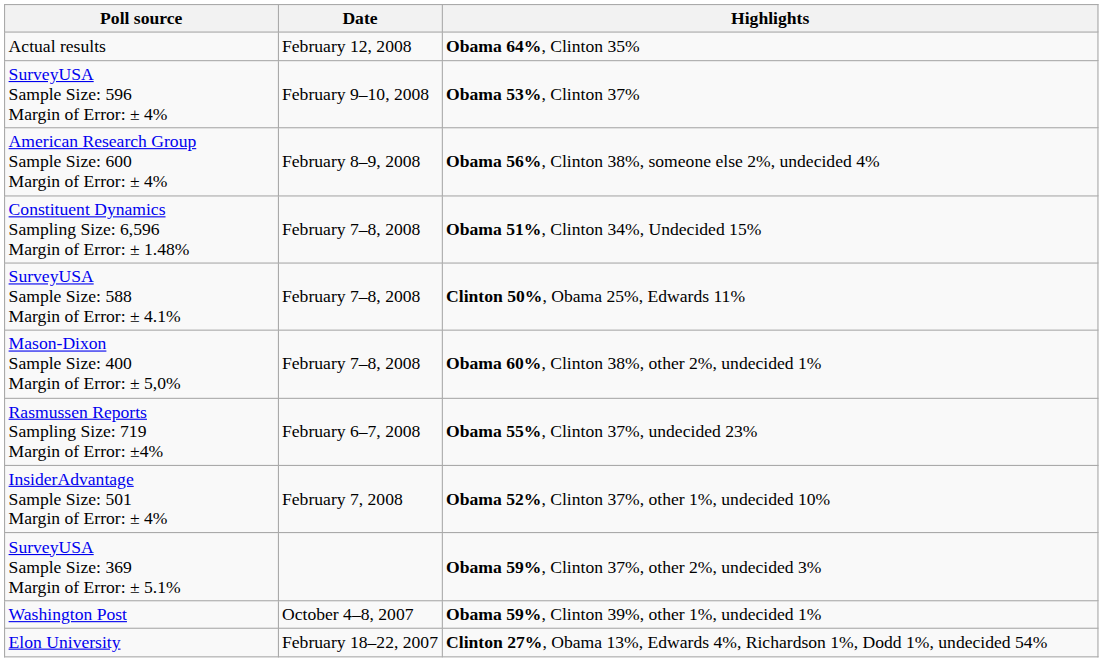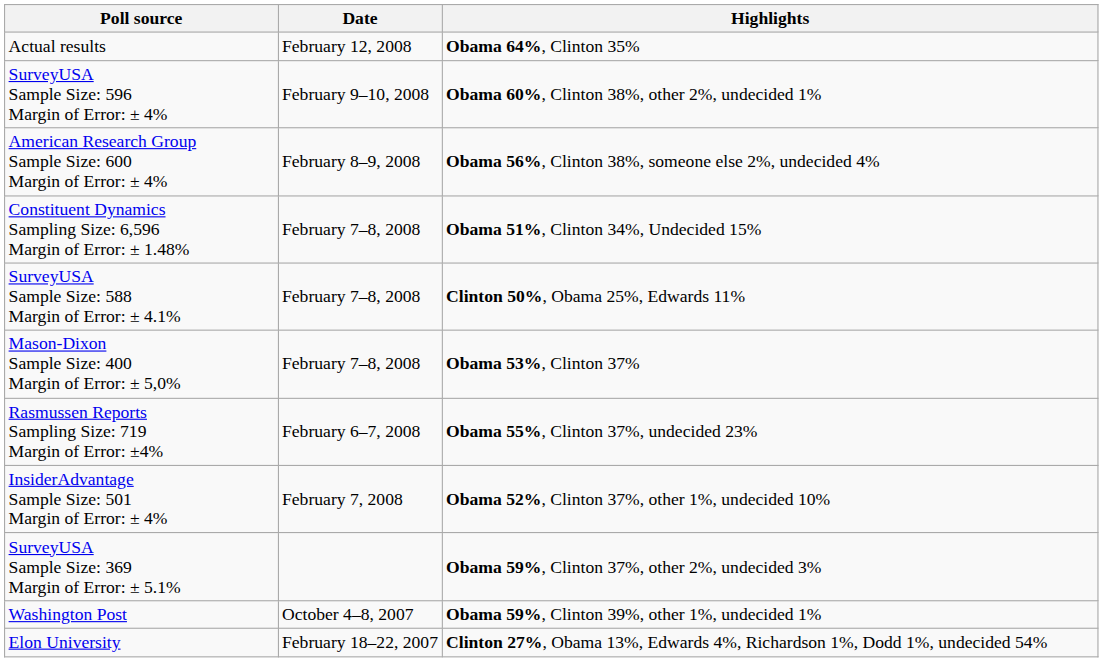(543, 94) Obama 53%, Clinton 37% -> (634, 94) Obama 60%, Clinton 38%, other 2%, undecided 1%
(634, 364) Obama 60%, Clinton 38%, other 2%, undecided 1% -> (543, 364) Obama 53%, Clinton 37%
